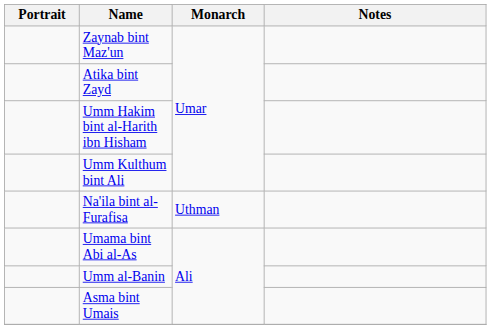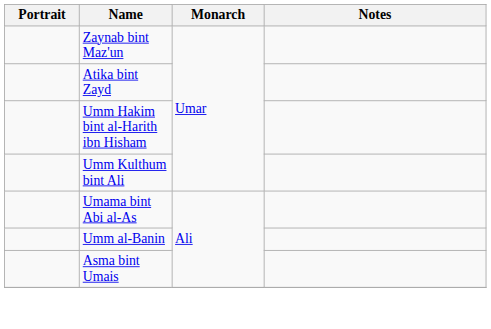- row: (120, 209)
